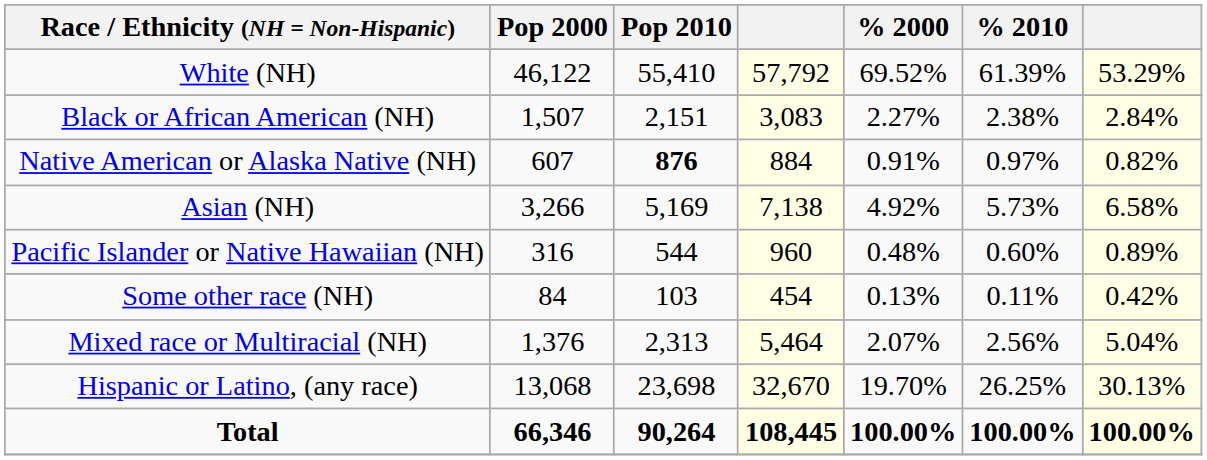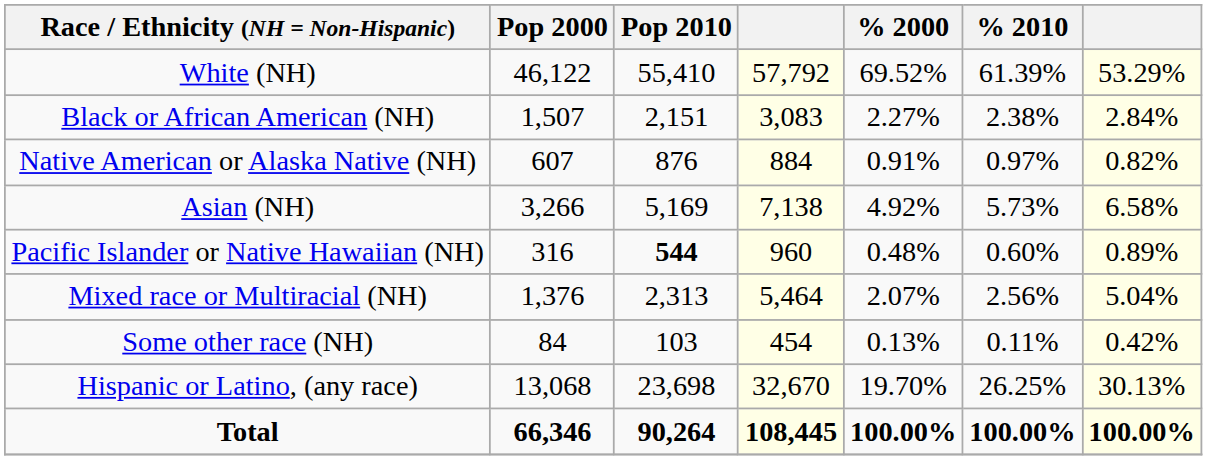(676, 161) bold -> (676, 161) normal
(676, 251) normal -> (676, 251) bold
rows swapped: (248, 296) <-> (248, 341)
